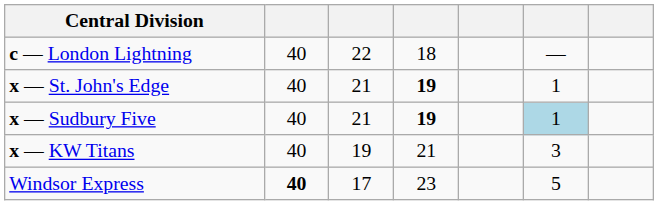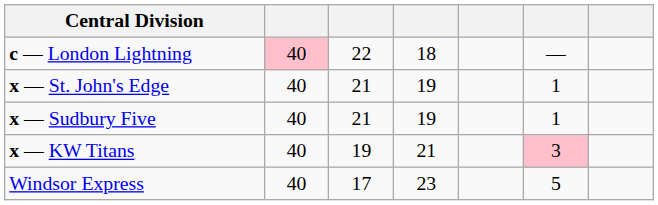(297, 53) no background -> (297, 53) pink background
(426, 86) bold -> (426, 86) normal
(426, 118) bold -> (426, 118) normal
(556, 118) lightblue background -> (556, 118) no background
(556, 151) no background -> (556, 151) pink background
(297, 183) bold -> (297, 183) normal
